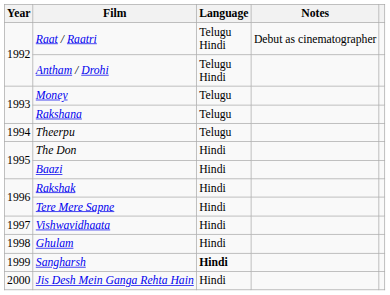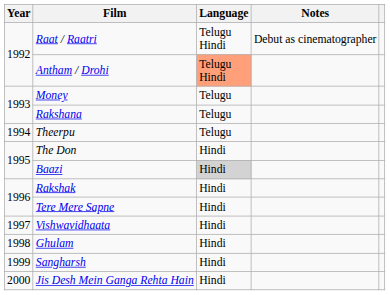(215, 70) no background -> (215, 70) lightsalmon background
(212, 169) no background -> (212, 169) lightgrey background
(213, 262) bold -> (212, 262) normal
